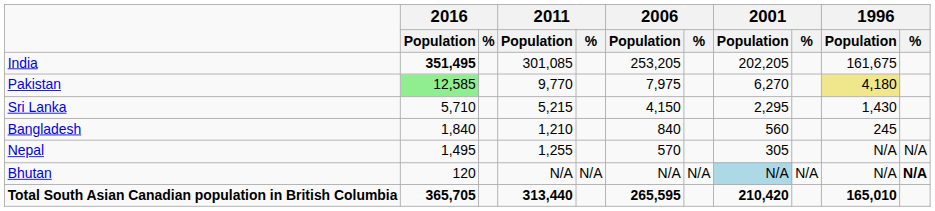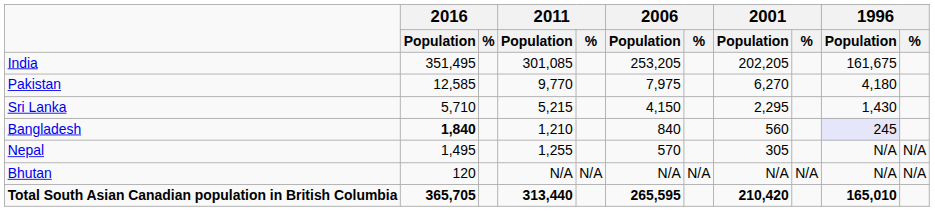(451, 63) bold -> (451, 63) normal
(454, 85) lightgreen background -> (454, 85) no background
(879, 85) khaki background -> (879, 85) no background
(458, 129) normal -> (458, 129) bold
(885, 129) no background -> (885, 129) lavender background
(777, 173) lightblue background -> (777, 173) no background
(915, 173) bold -> (915, 173) normal
